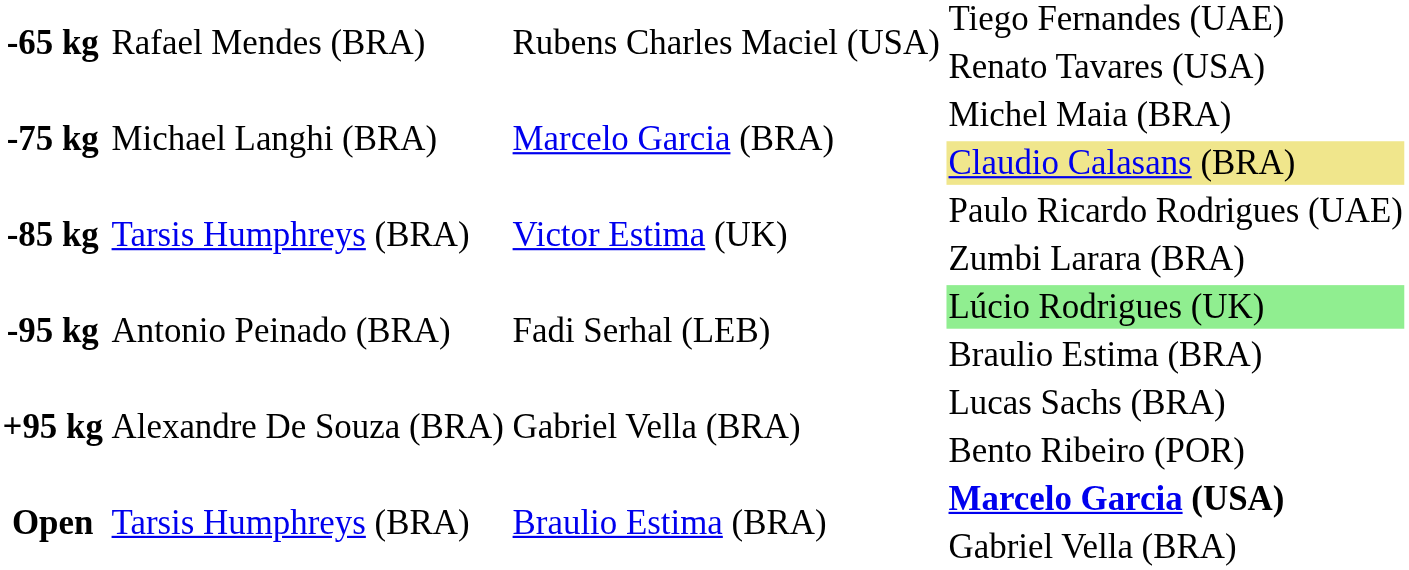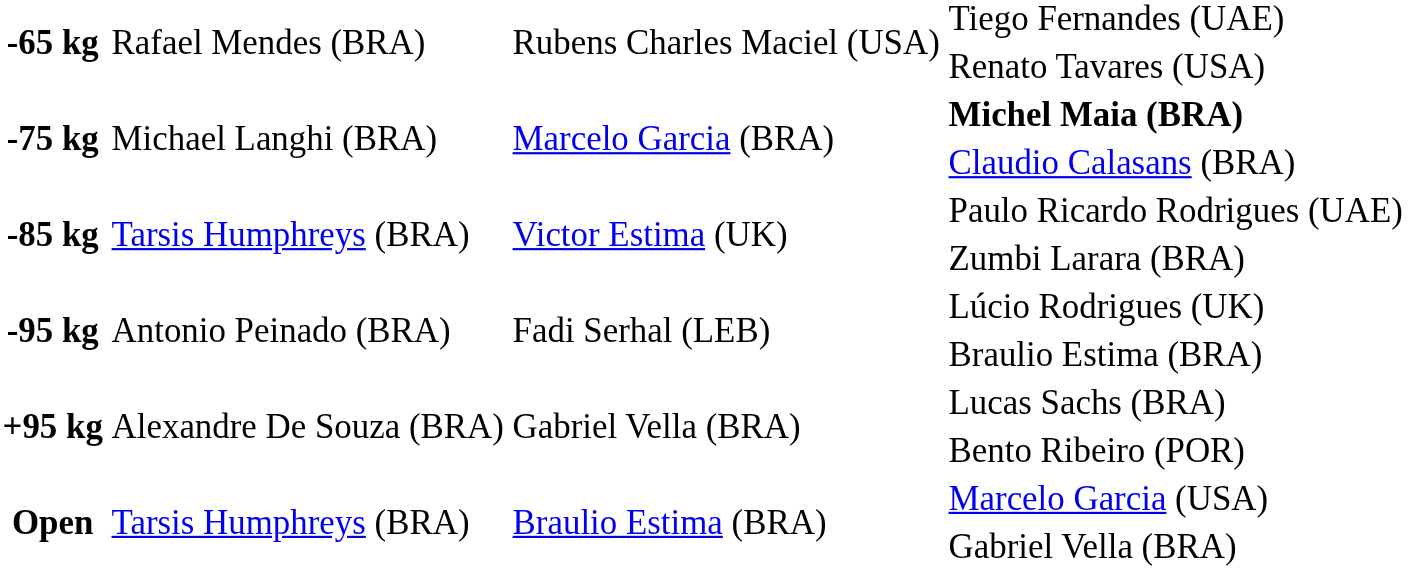(1090, 114) normal -> (1096, 114) bold
(1122, 162) khaki background -> (1122, 162) no background
(1106, 306) lightgreen background -> (1106, 306) no background
(1116, 498) bold -> (1108, 498) normal
